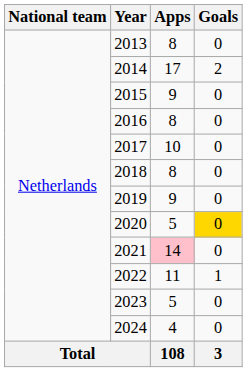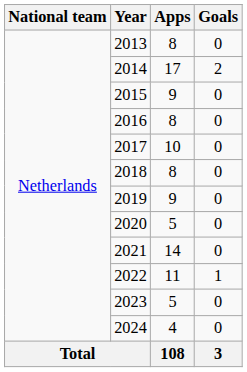(218, 224) gold background -> (218, 224) no background
(172, 250) pink background -> (172, 250) no background
